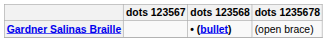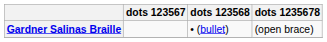(211, 29) bold -> (209, 29) normal
